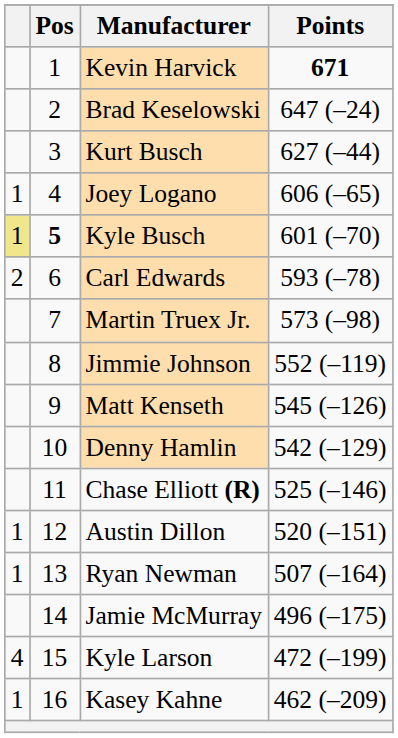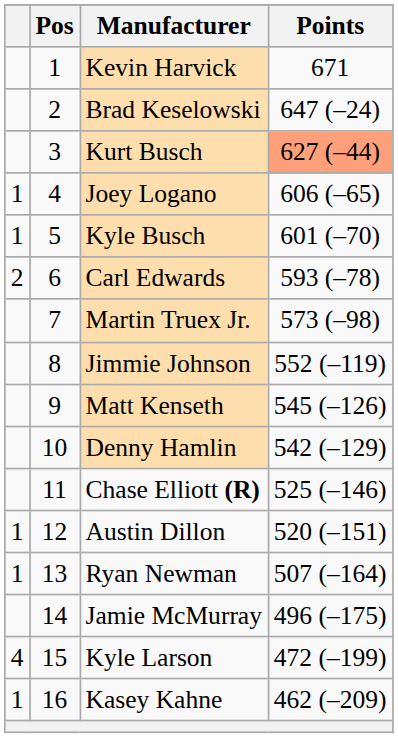(330, 67) bold -> (330, 67) normal
(330, 152) no background -> (330, 152) lightsalmon background
(17, 236) khaki background -> (17, 236) no background
(55, 236) bold -> (55, 236) normal
